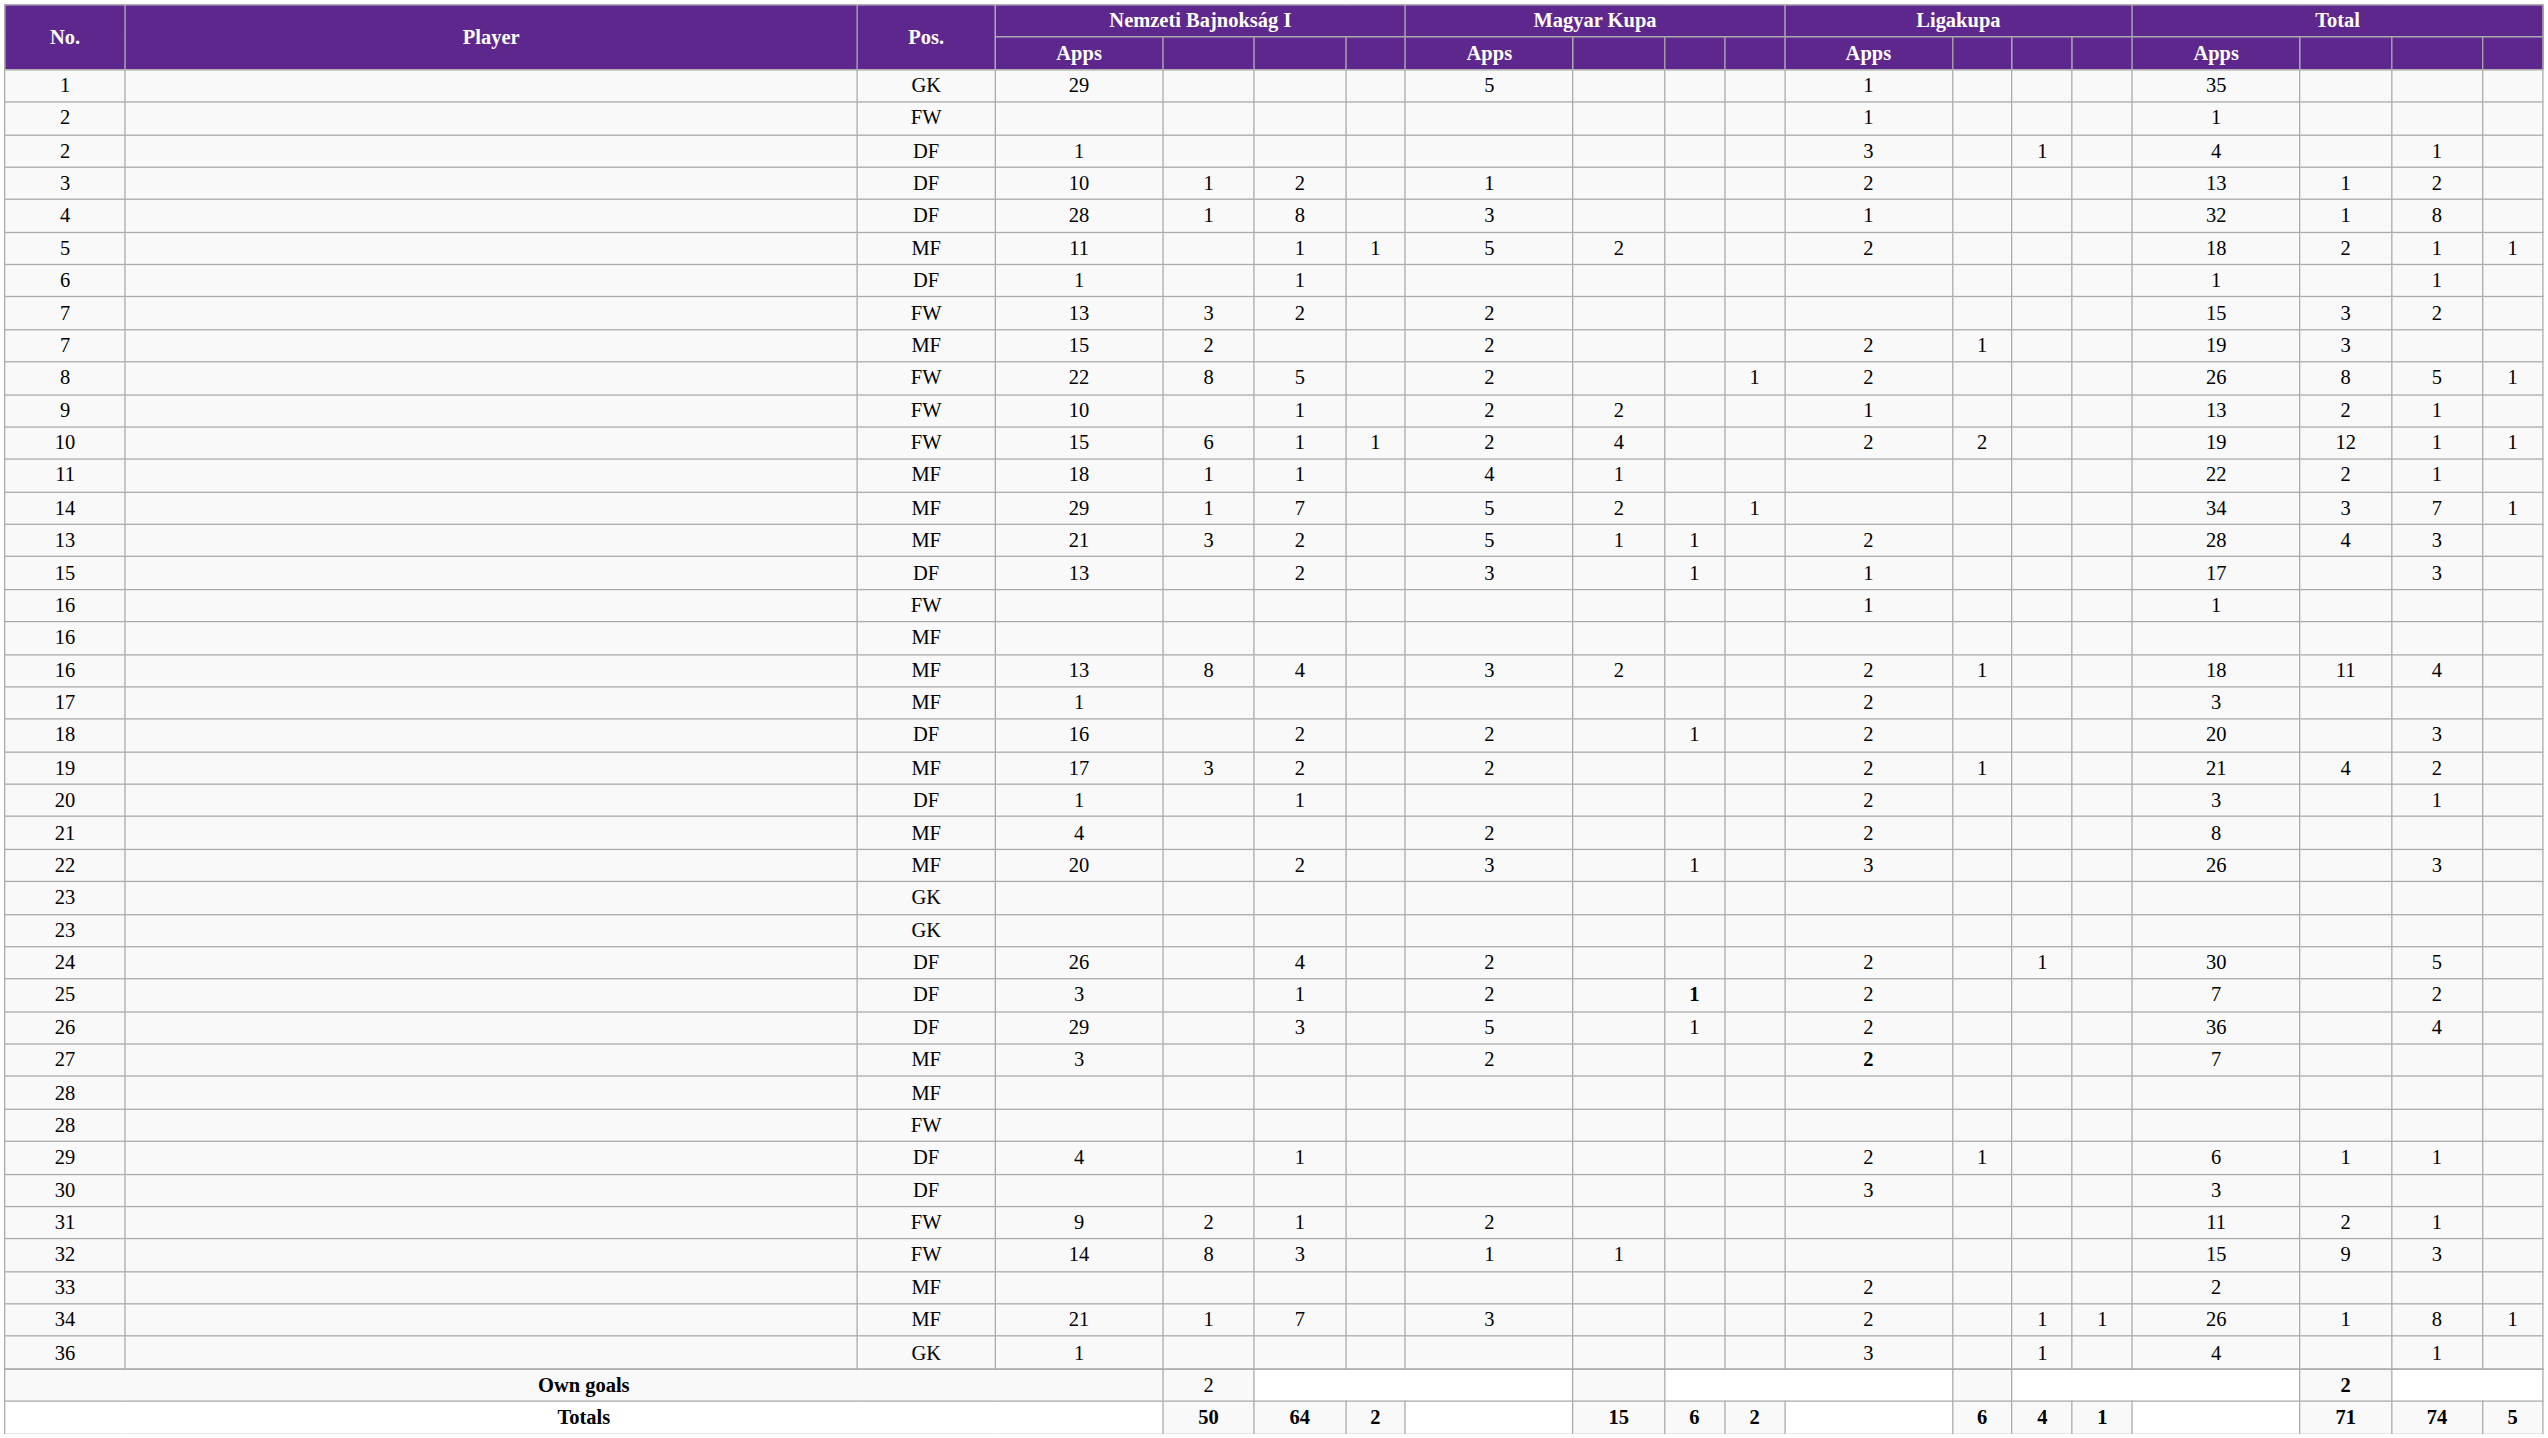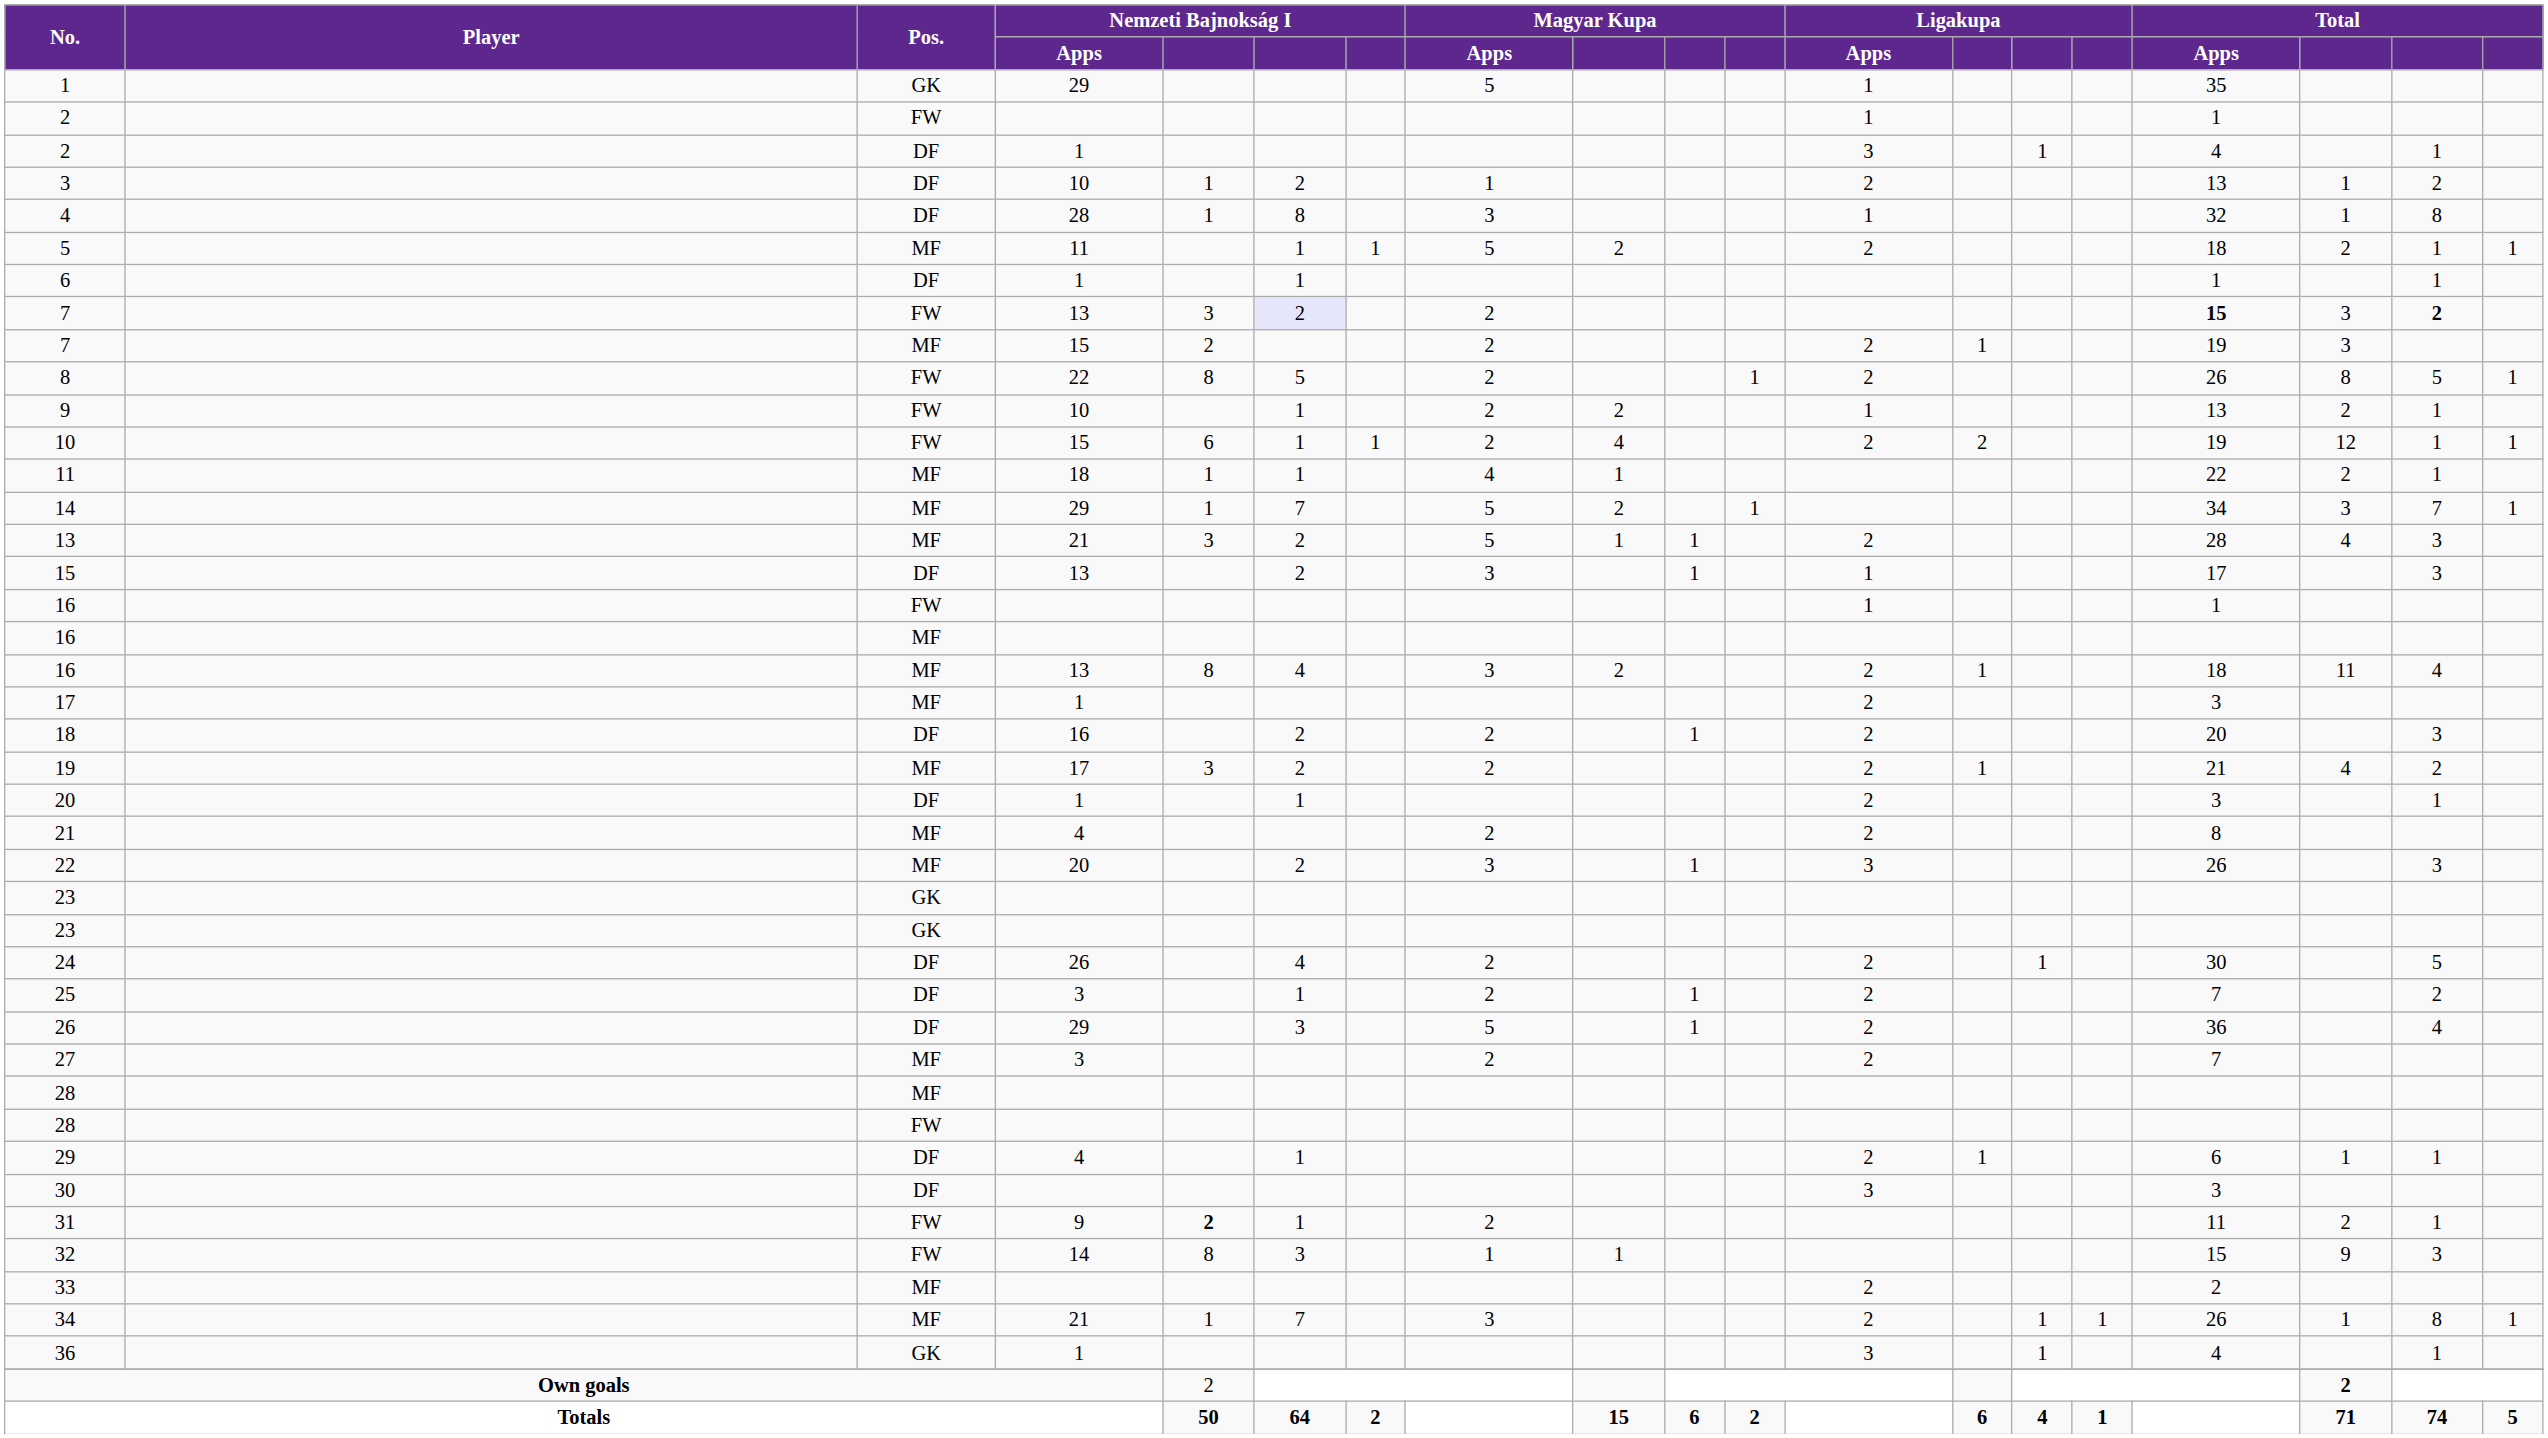(1300, 313) no background -> (1300, 313) lavender background
(2216, 313) normal -> (2216, 313) bold
(2437, 313) normal -> (2437, 313) bold
(1694, 995) bold -> (1694, 995) normal
(1868, 1060) bold -> (1868, 1060) normal
(1209, 1222) normal -> (1209, 1222) bold
